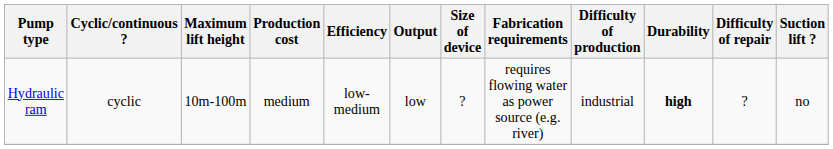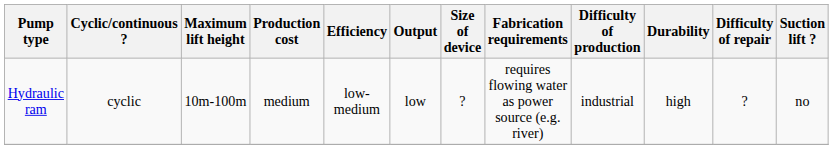(678, 101) bold -> (678, 101) normal
